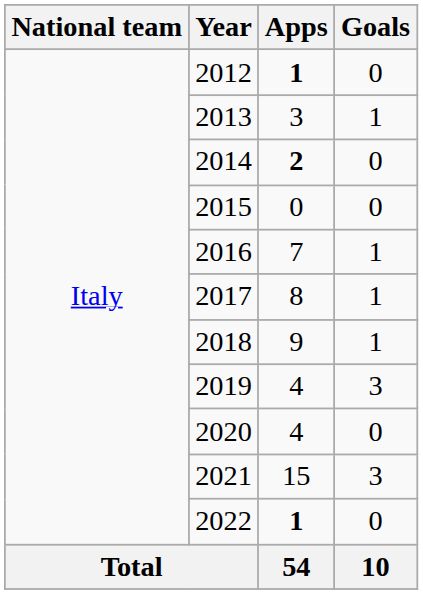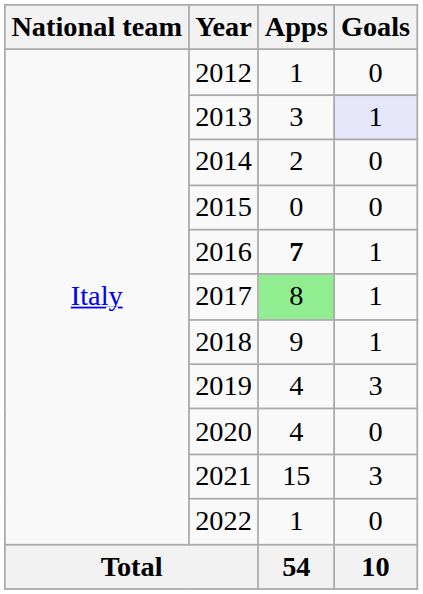(296, 71) bold -> (296, 71) normal
(376, 116) no background -> (376, 116) lavender background
(296, 161) bold -> (296, 161) normal
(296, 251) normal -> (296, 251) bold
(296, 296) no background -> (296, 296) lightgreen background
(296, 521) bold -> (296, 521) normal
